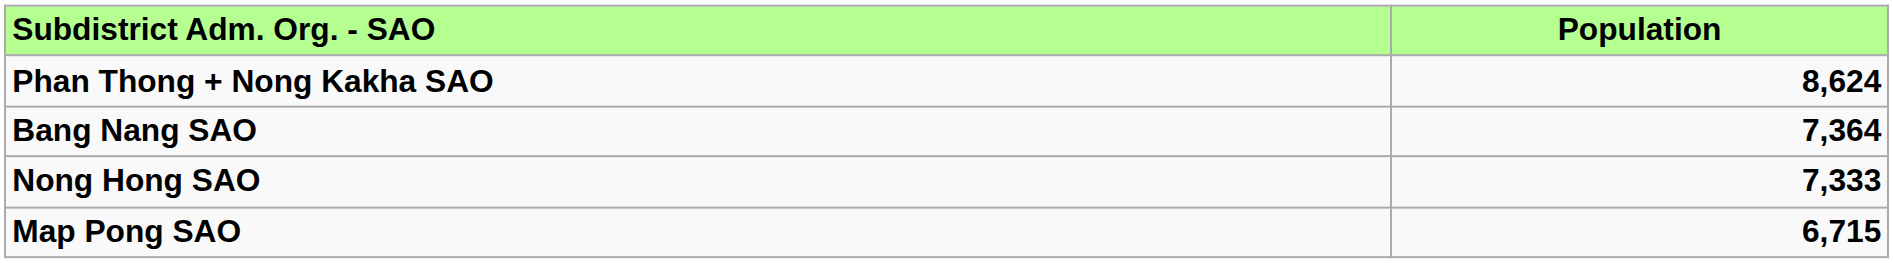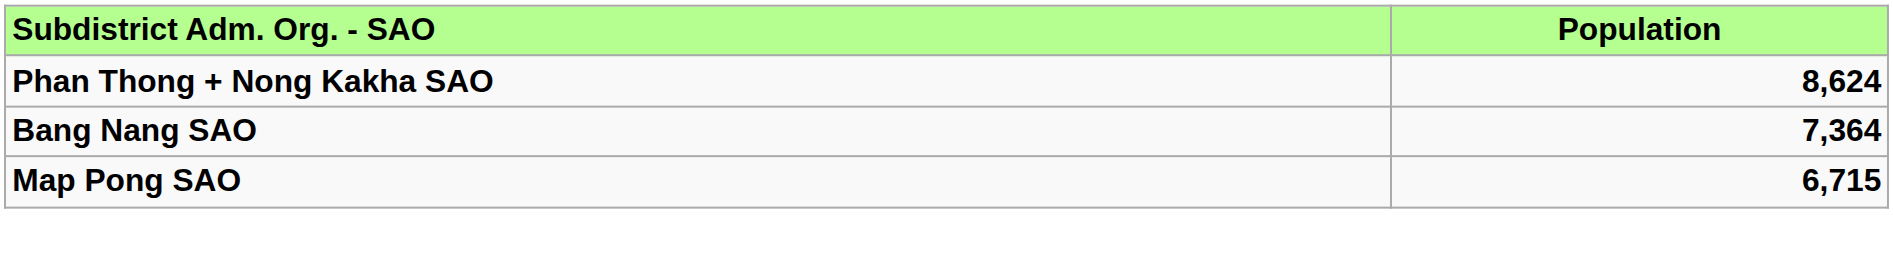- row: (136, 181)
